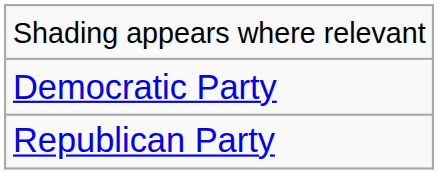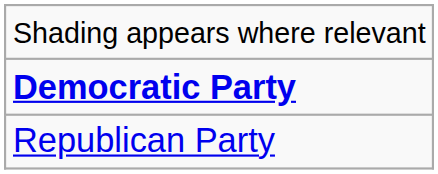(145, 86) normal -> (155, 86) bold
